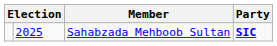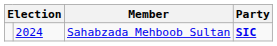(29, 32) 2025 -> (29, 32) 2024
